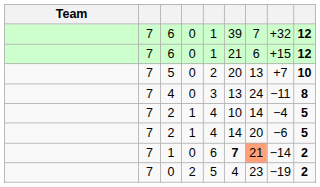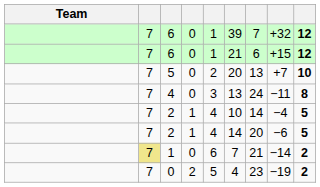(150, 152) no background -> (150, 152) khaki background
(235, 152) bold -> (235, 152) normal
(256, 152) lightsalmon background -> (256, 152) no background
